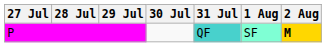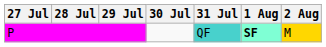(251, 33) normal -> (251, 33) bold
(288, 33) bold -> (288, 33) normal
